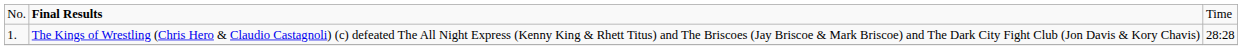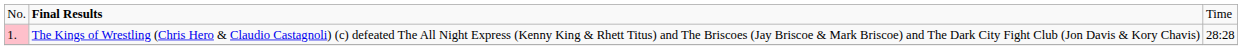(12, 34) no background -> (12, 34) pink background
